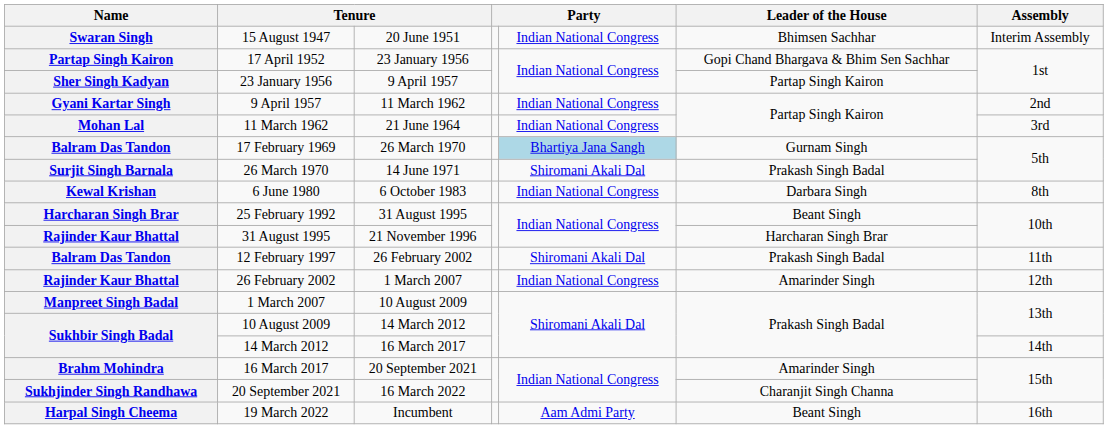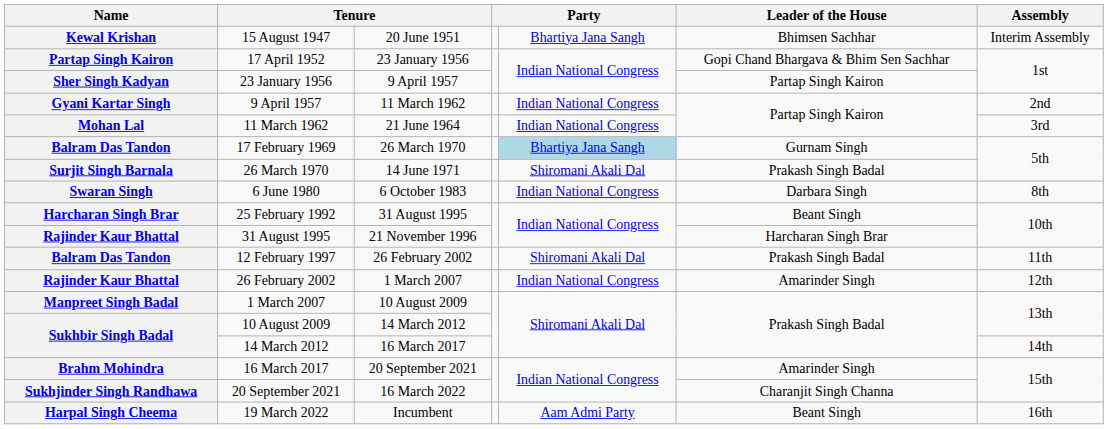(111, 37) Swaran Singh -> (111, 37) Kewal Krishan
(588, 37) Indian National Congress -> (588, 37) Bhartiya Jana Sangh
(111, 192) Kewal Krishan -> (111, 192) Swaran Singh
